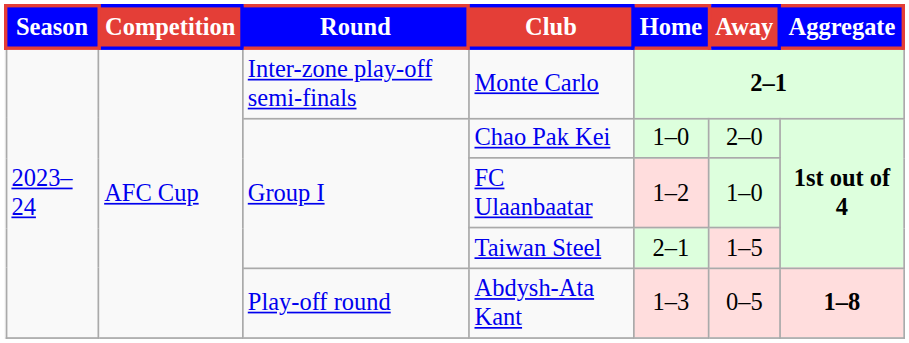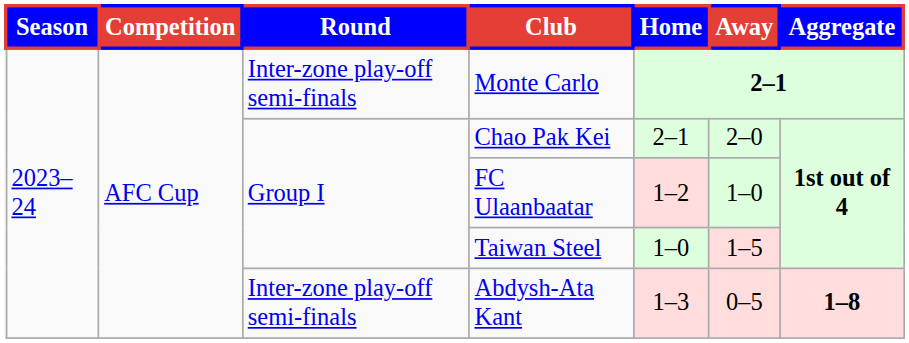(671, 138) 1–0 -> (671, 138) 2–1
(671, 247) 2–1 -> (671, 247) 1–0
(319, 302) Play-off round -> (340, 302) Inter-zone play-off semi-finals
